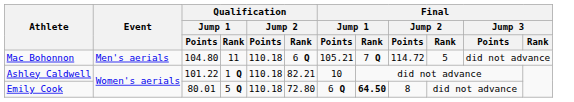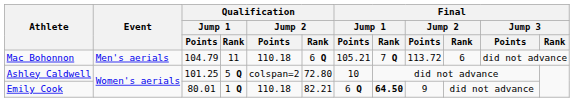(202, 57) 104.80 -> (202, 57) 104.79
(408, 57) 114.72 -> (424, 57) 113.72
(445, 57) 5 -> (462, 57) 6
(202, 73) 101.22 -> (202, 73) 101.25
(234, 73) 1 Q -> (234, 73) 5 Q
(266, 73) 110.18 -> (274, 73) colspan=2
(301, 73) 82.21 -> (318, 73) 72.80
(234, 89) 5 Q -> (234, 89) 1 Q
(301, 89) 72.80 -> (318, 89) 82.21
(408, 89) 8 -> (424, 89) 9
